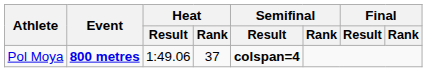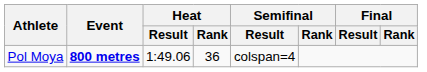(212, 57) 37 -> (212, 57) 36
(267, 57) bold -> (265, 57) normal
